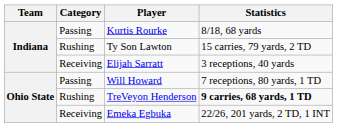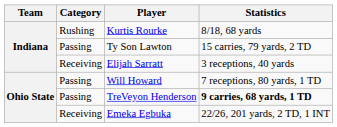(75, 30) Passing -> (77, 30) Rushing
(77, 46) Rushing -> (75, 46) Passing
(77, 97) Rushing -> (75, 97) Passing
